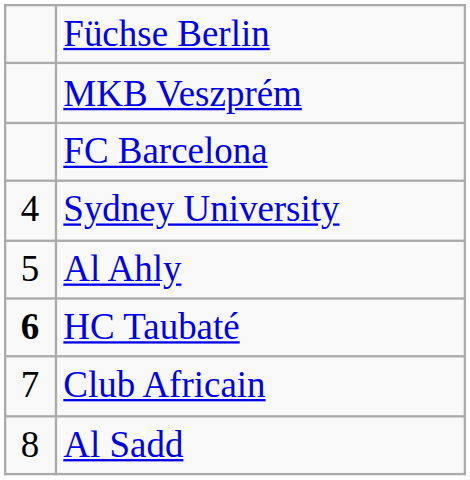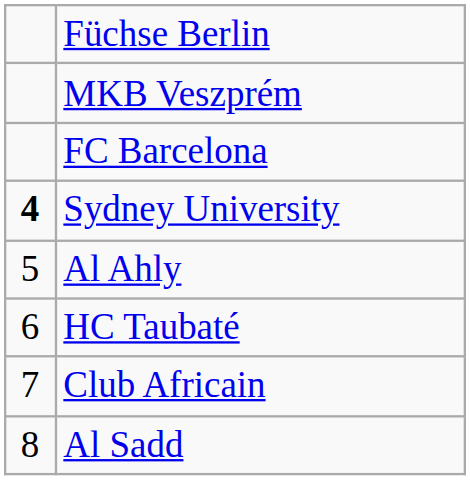(30, 209) normal -> (30, 209) bold
(30, 326) bold -> (30, 326) normal
